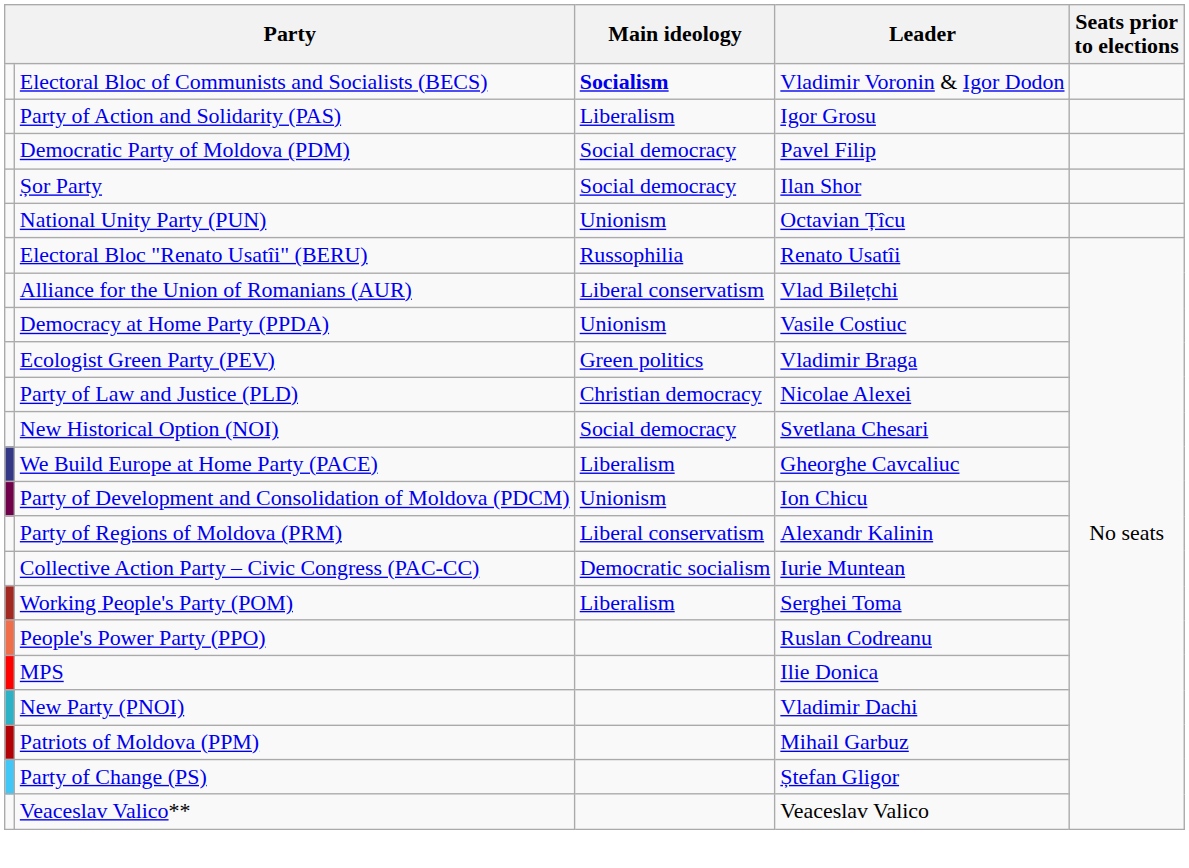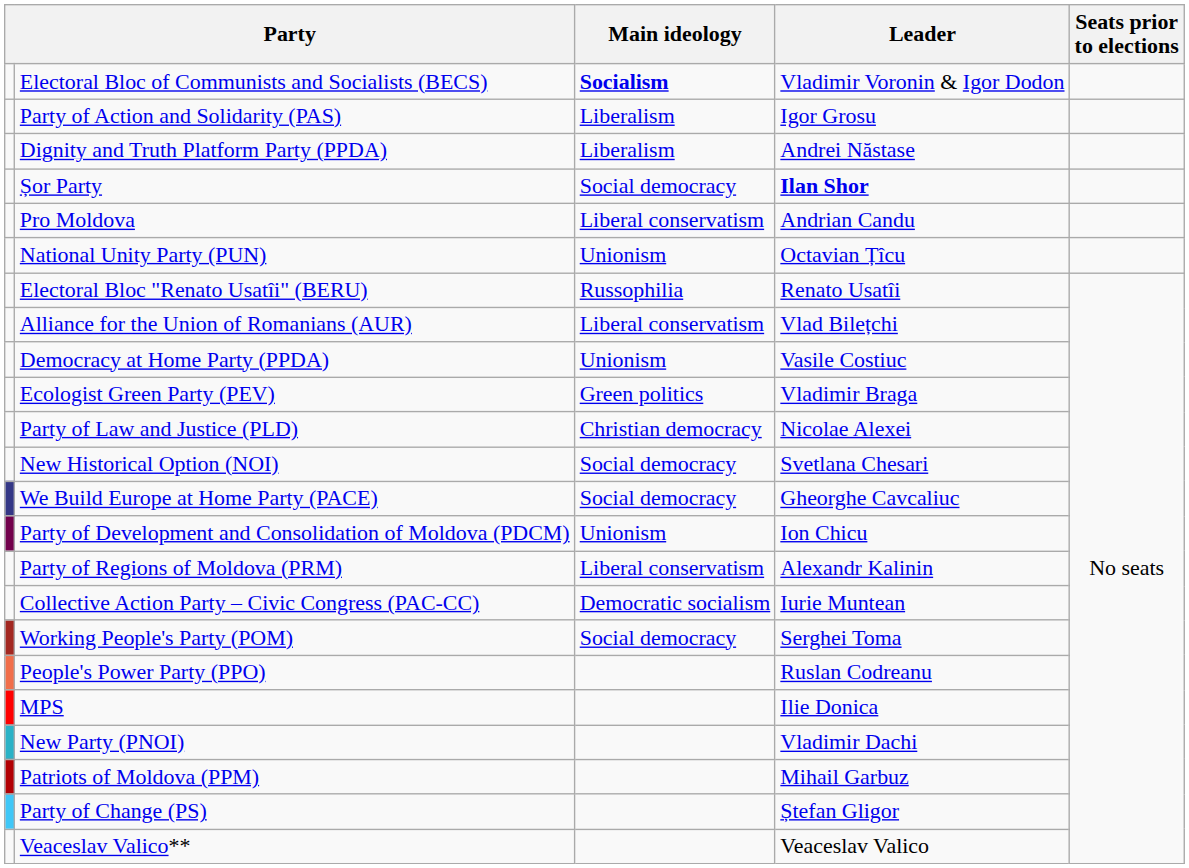+ row: (203, 150)
- row: (185, 150)
(821, 185) normal -> (825, 185) bold
+ row: (77, 220)
(627, 463) Liberalism -> (658, 498) Social democracy
(627, 602) Liberalism -> (658, 637) Social democracy
